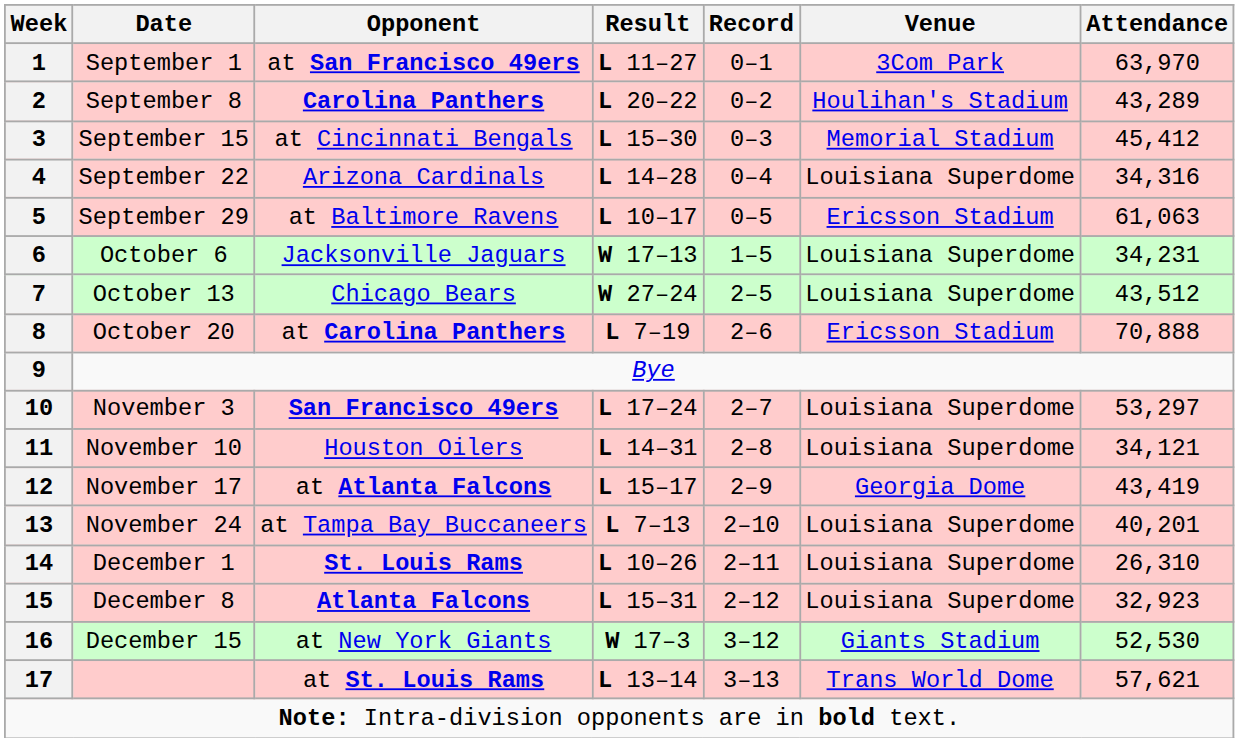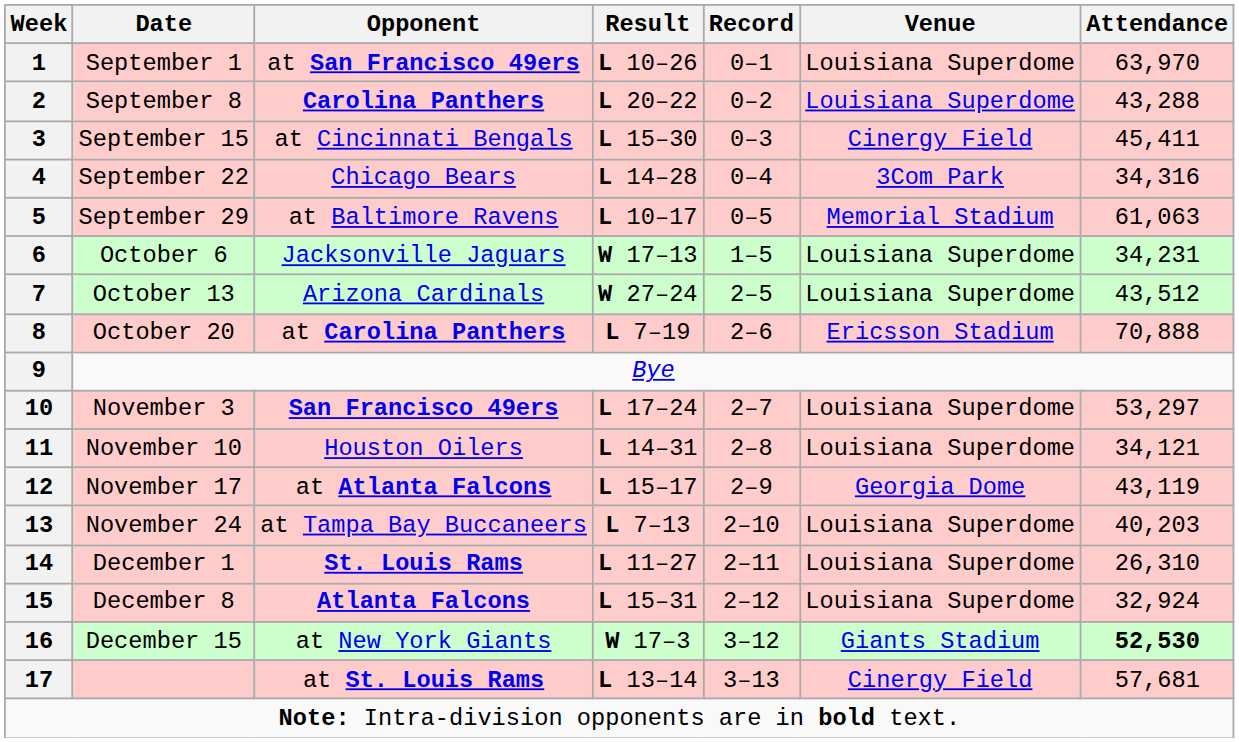(648, 63) L 11–27 -> (648, 63) L 10–26
(940, 63) 3Com Park -> (940, 63) Louisiana Superdome
(940, 101) Houlihan's Stadium -> (940, 101) Louisiana Superdome
(1157, 101) 43,289 -> (1157, 101) 43,288
(940, 140) Memorial Stadium -> (940, 140) Cinergy Field
(1157, 140) 45,412 -> (1157, 140) 45,411
(424, 178) Arizona Cardinals -> (424, 178) Chicago Bears
(940, 178) Louisiana Superdome -> (940, 178) 3Com Park
(940, 217) Ericsson Stadium -> (940, 217) Memorial Stadium
(424, 294) Chicago Bears -> (424, 294) Arizona Cardinals
(1157, 487) 43,419 -> (1157, 487) 43,119
(1157, 525) 40,201 -> (1157, 525) 40,203
(648, 564) L 10–26 -> (648, 564) L 11–27
(1157, 603) 32,923 -> (1157, 603) 32,924
(1157, 641) normal -> (1157, 641) bold
(940, 680) Trans World Dome -> (940, 680) Cinergy Field
(1157, 680) 57,621 -> (1157, 680) 57,681
